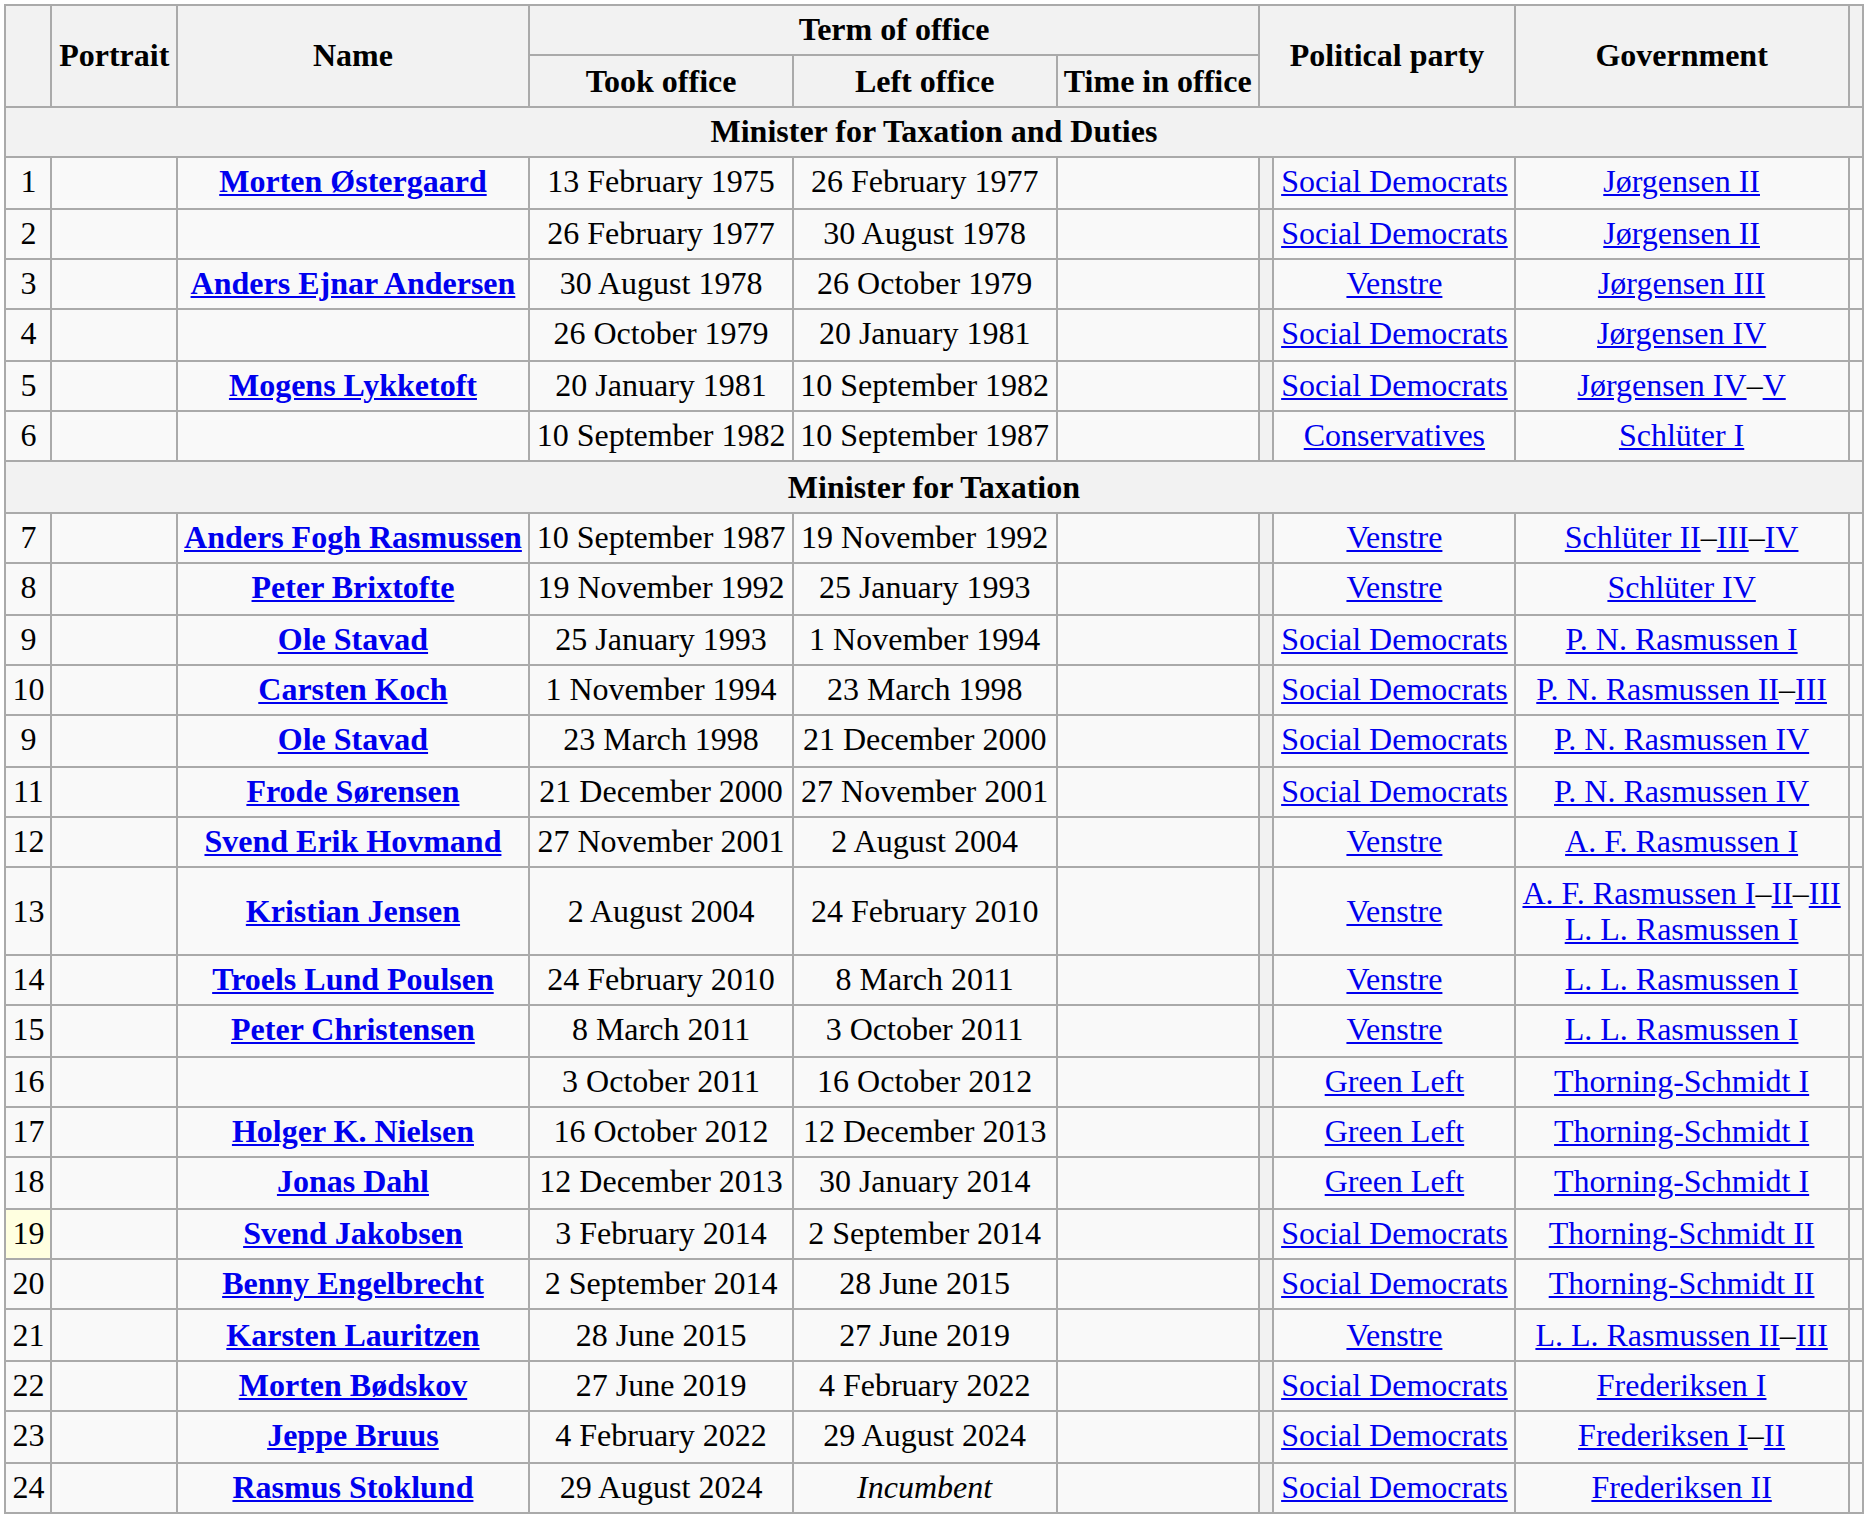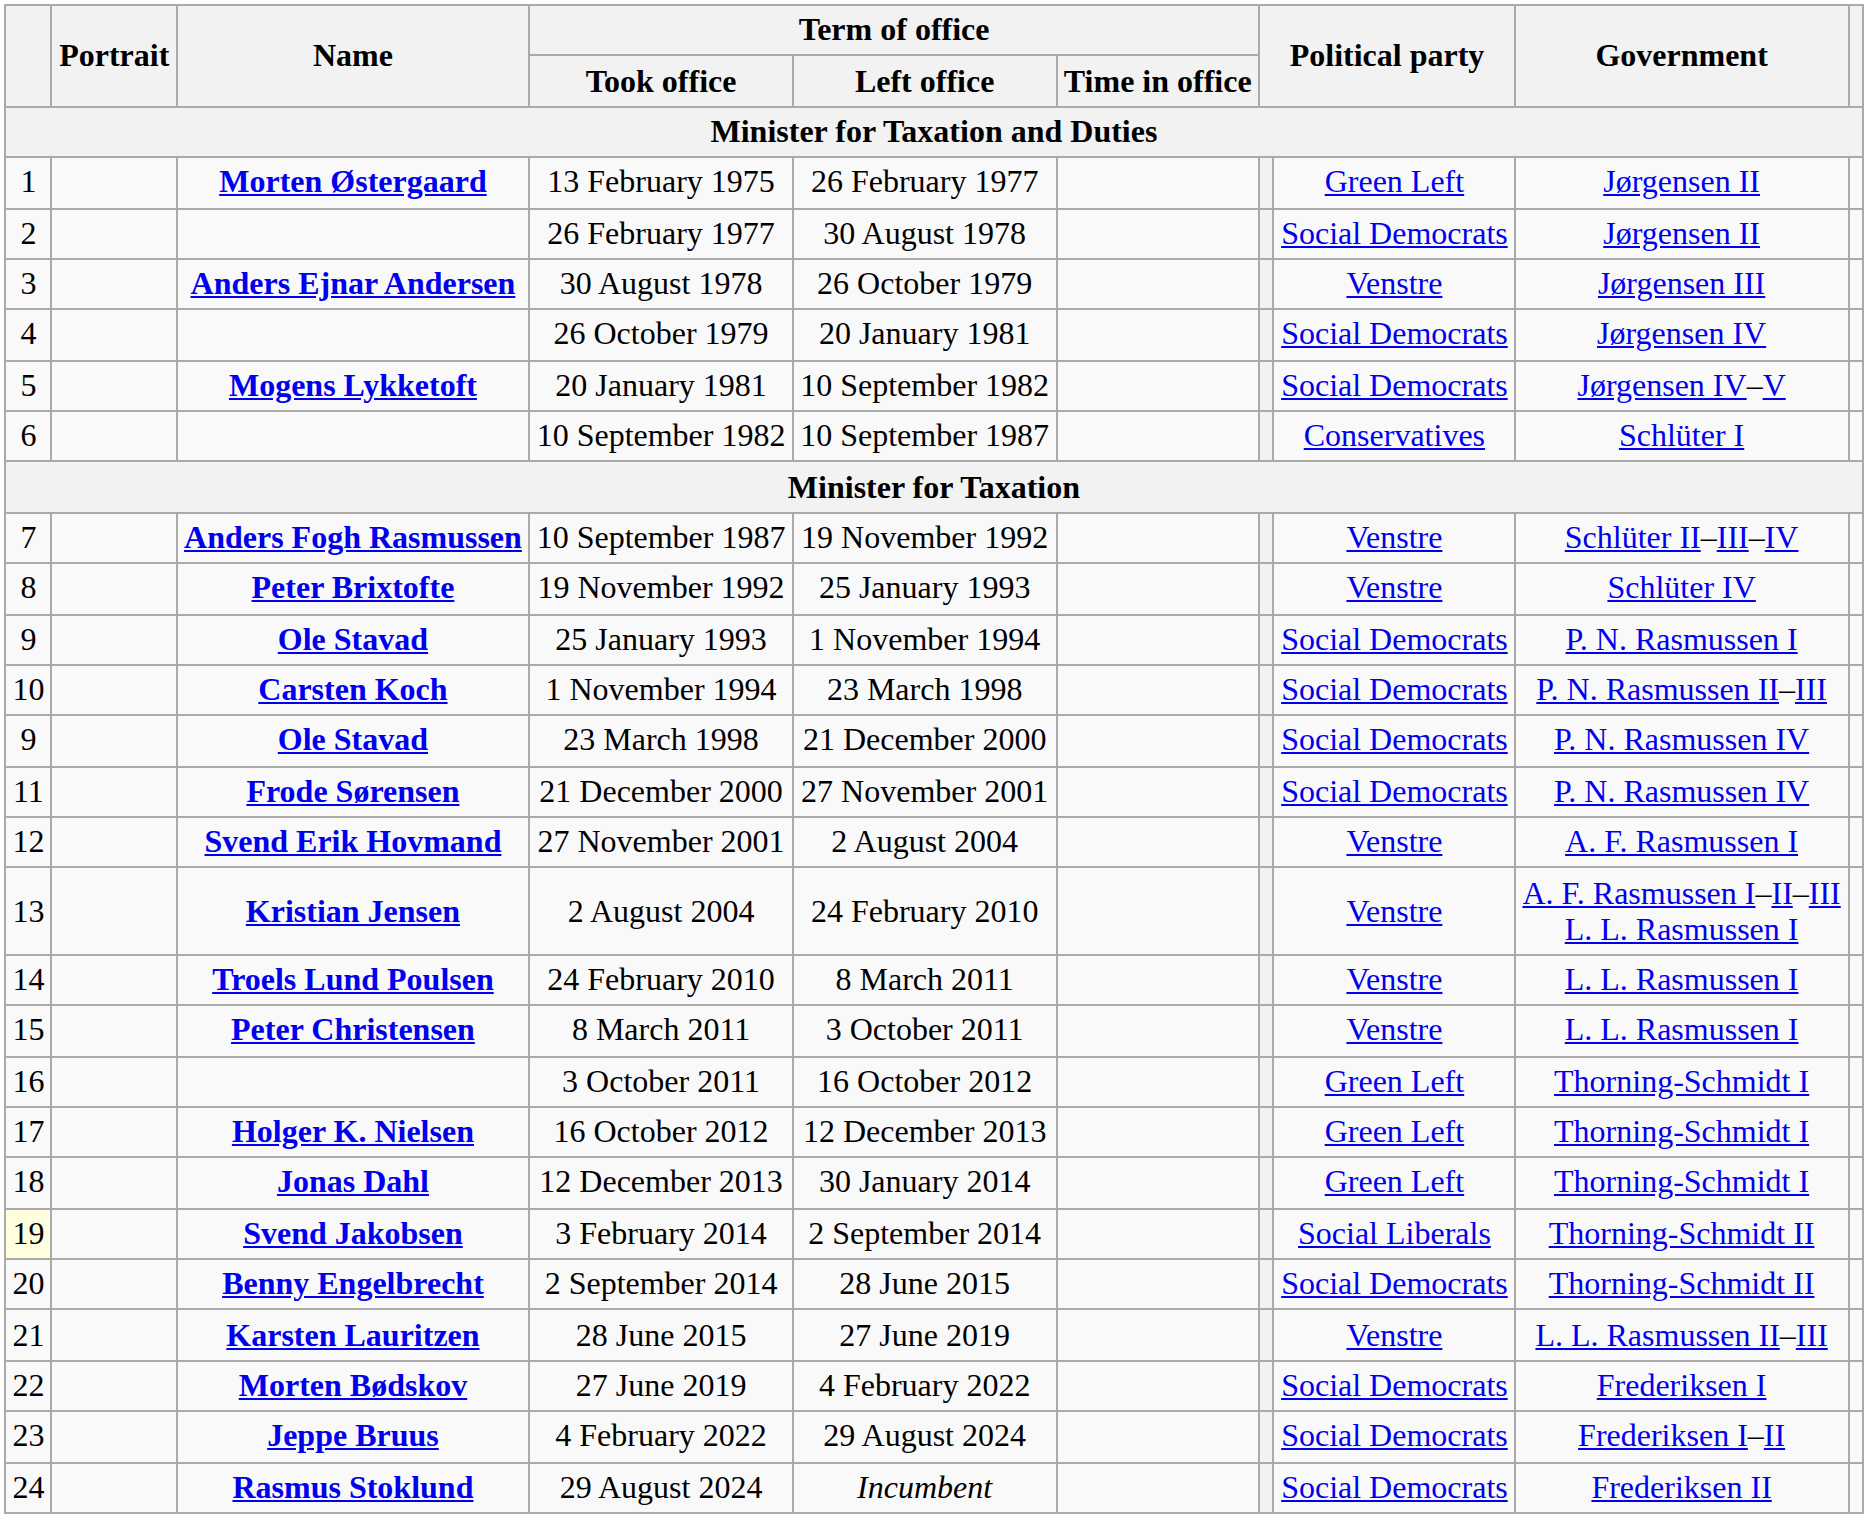(1394, 182) Social Democrats -> (1394, 182) Green Left
(1394, 1233) Social Democrats -> (1394, 1233) Social Liberals
